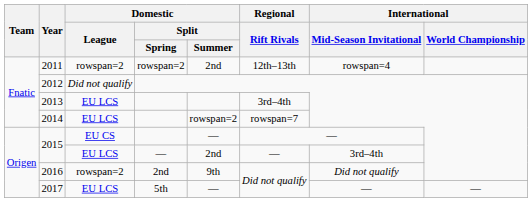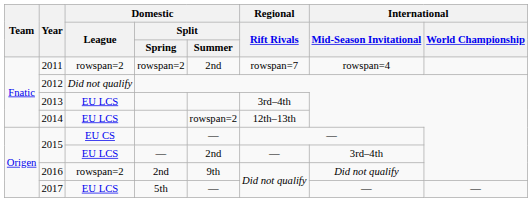(274, 66) 12th–13th -> (274, 66) rowspan=7
(274, 119) rowspan=7 -> (274, 119) 12th–13th
